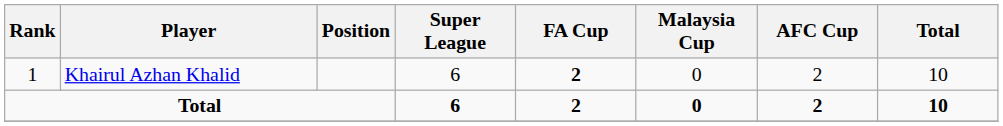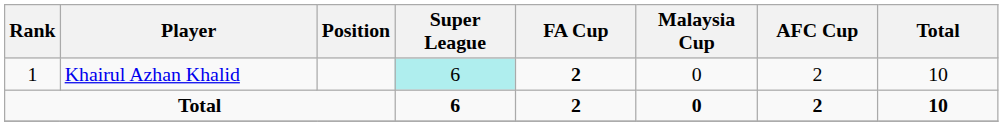(455, 74) no background -> (455, 74) paleturquoise background
